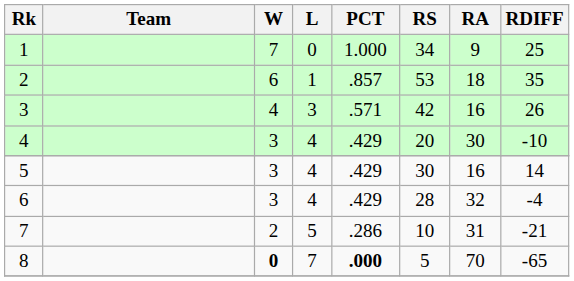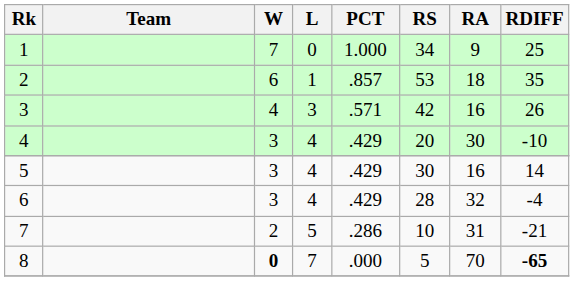(365, 261) bold -> (365, 261) normal
(535, 261) normal -> (535, 261) bold
